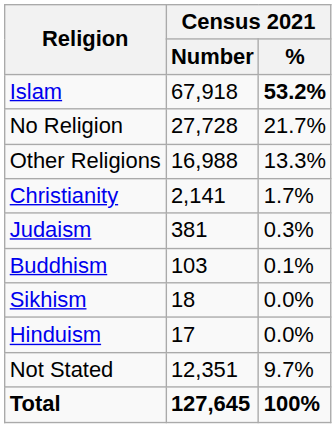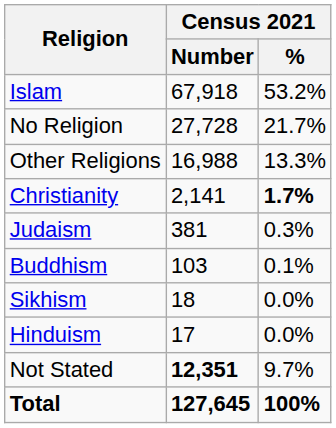(295, 91) bold -> (295, 91) normal
(289, 195) normal -> (289, 195) bold
(204, 369) normal -> (204, 369) bold
